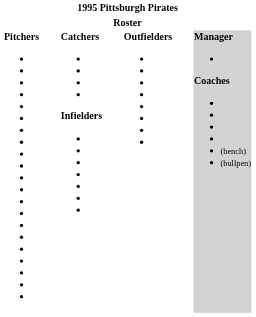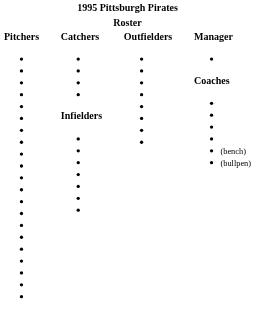(223, 100) lightgrey background -> (223, 100) no background
